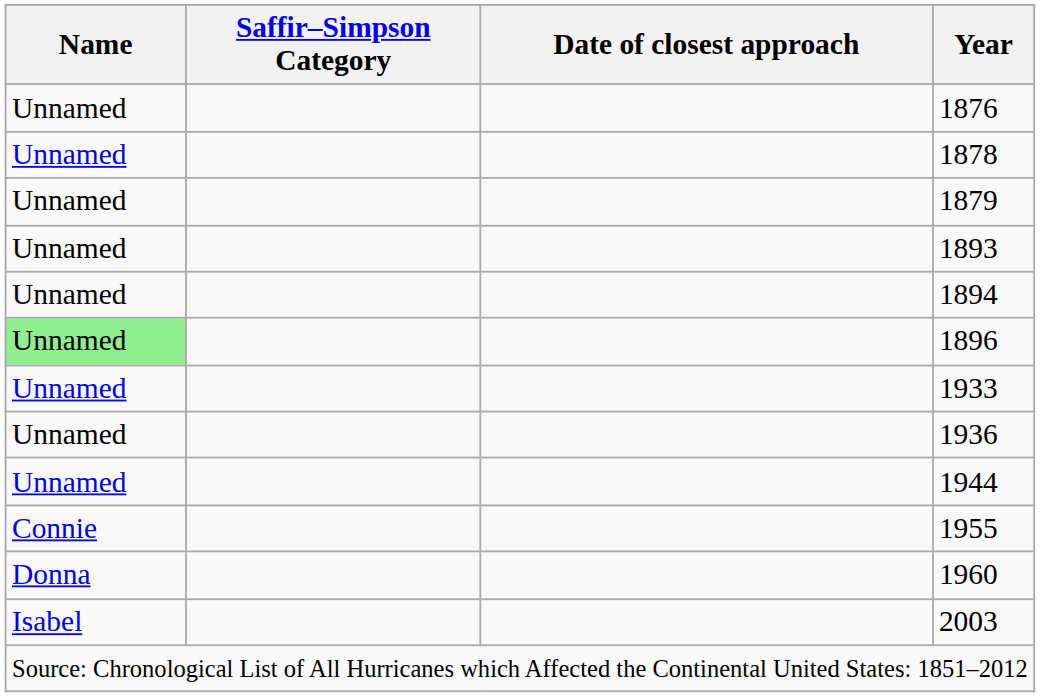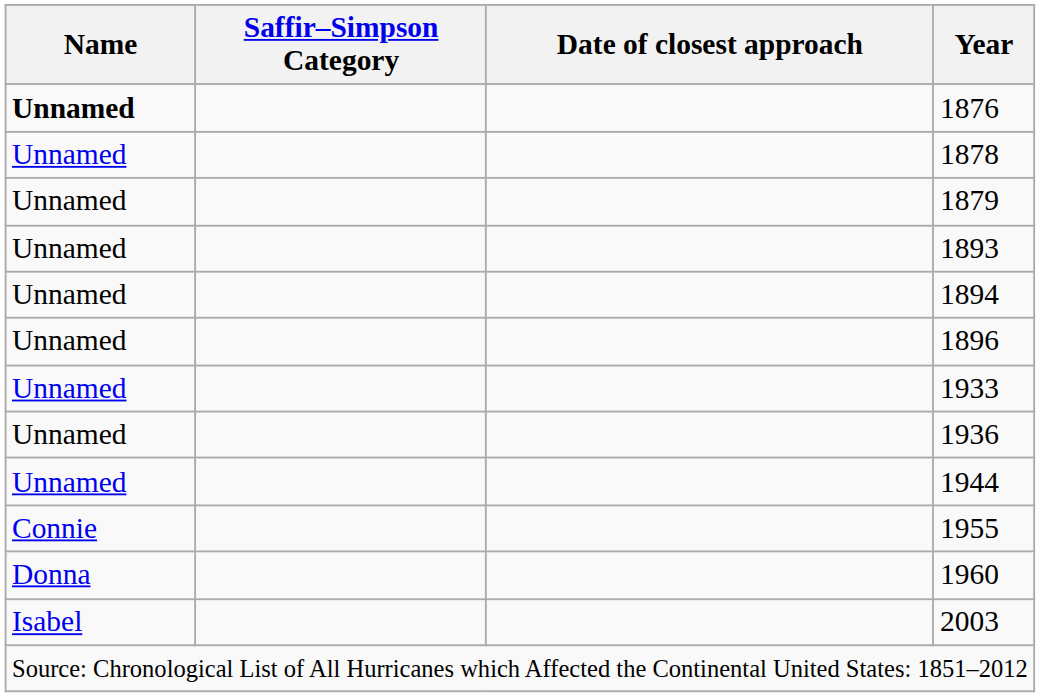(69, 107) normal -> (73, 107) bold
(69, 341) lightgreen background -> (69, 341) no background
